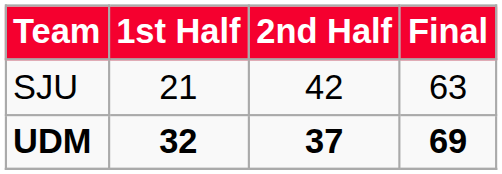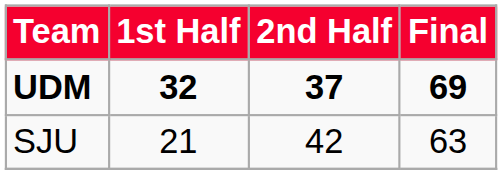rows swapped: (46, 86) <-> (52, 141)
